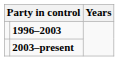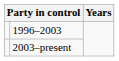(37, 30) bold -> (37, 30) normal
(43, 47) bold -> (42, 47) normal
